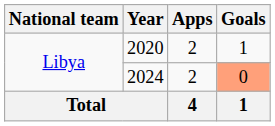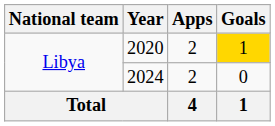(243, 47) no background -> (243, 47) gold background
(243, 76) lightsalmon background -> (243, 76) no background
